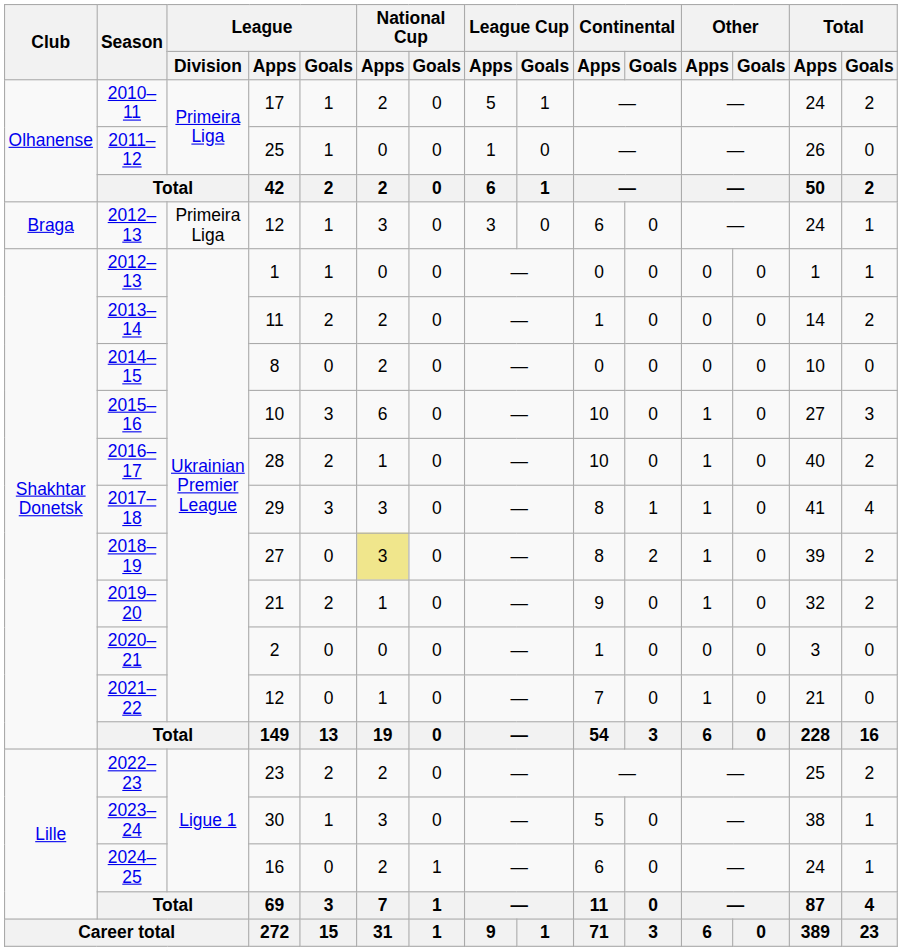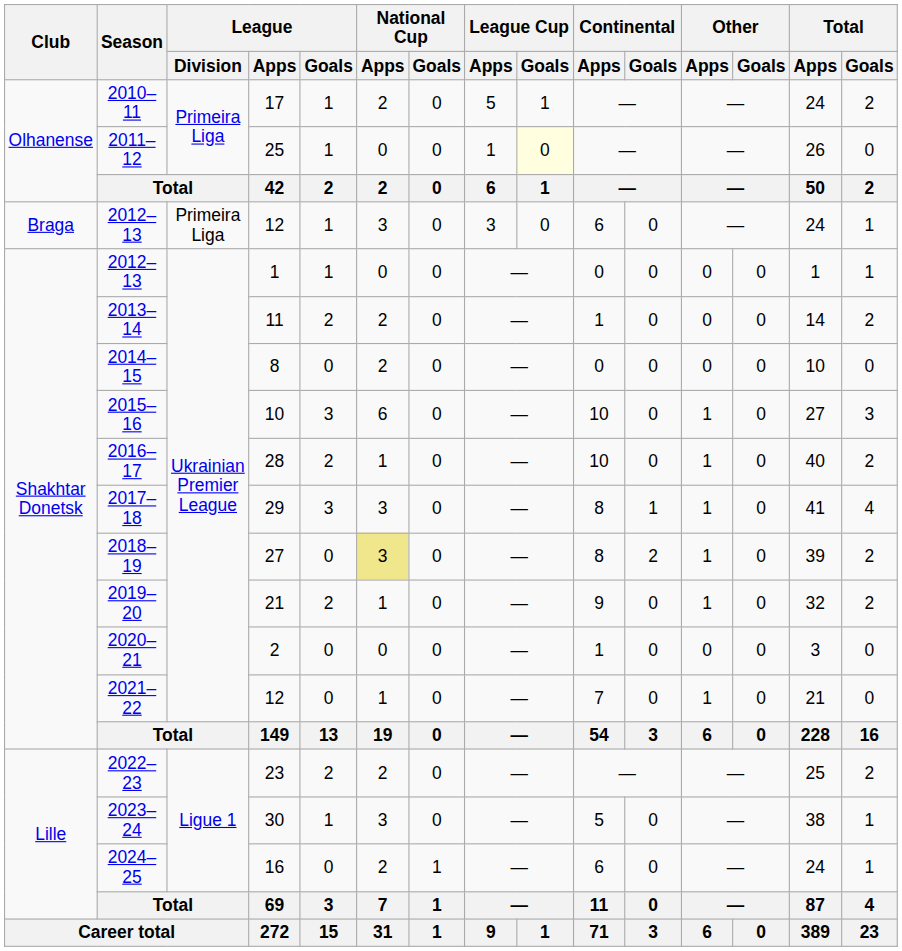(545, 150) no background -> (545, 150) lightyellow background
